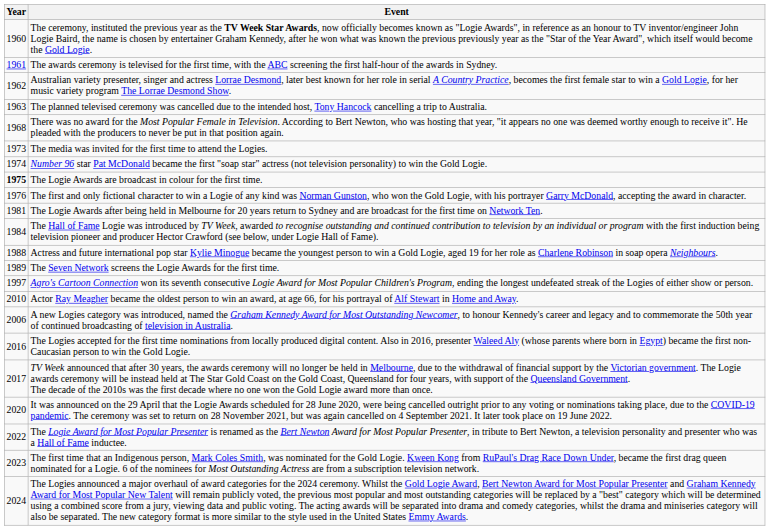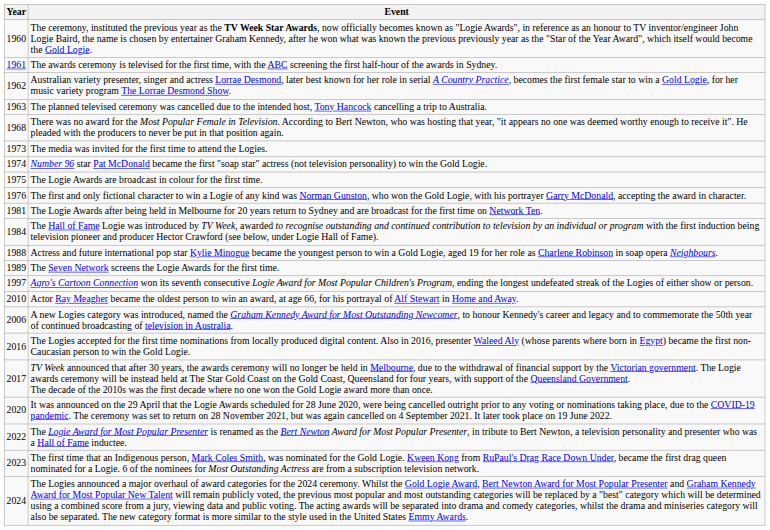(16, 179) bold -> (16, 179) normal
